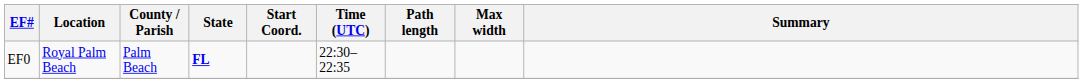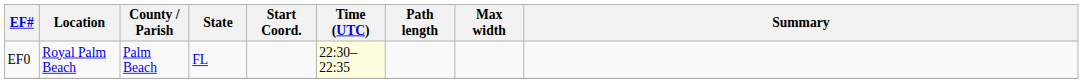(201, 59) bold -> (200, 59) normal
(338, 59) no background -> (338, 59) lightyellow background
